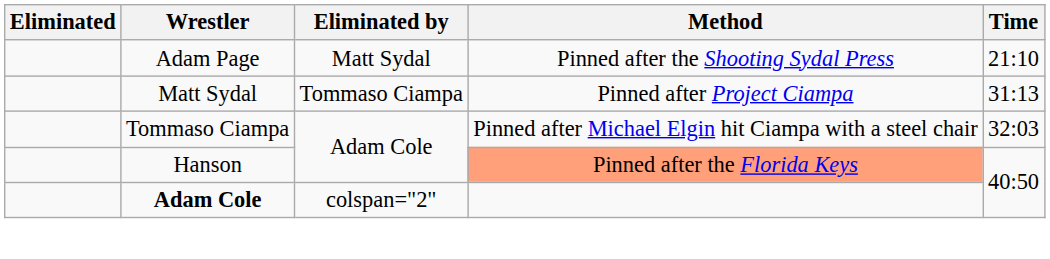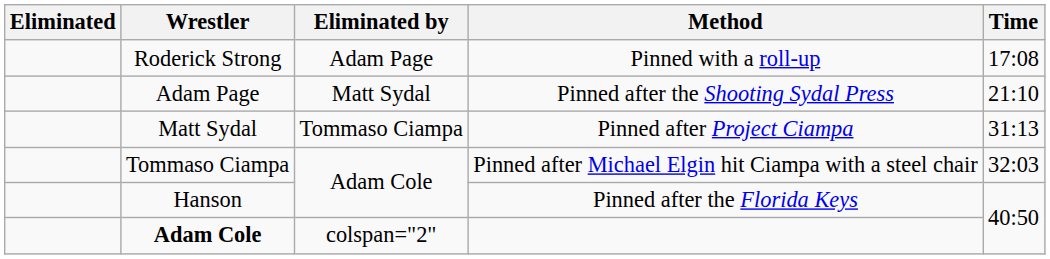+ row: (208, 57)
(725, 164) lightsalmon background -> (725, 199) no background
